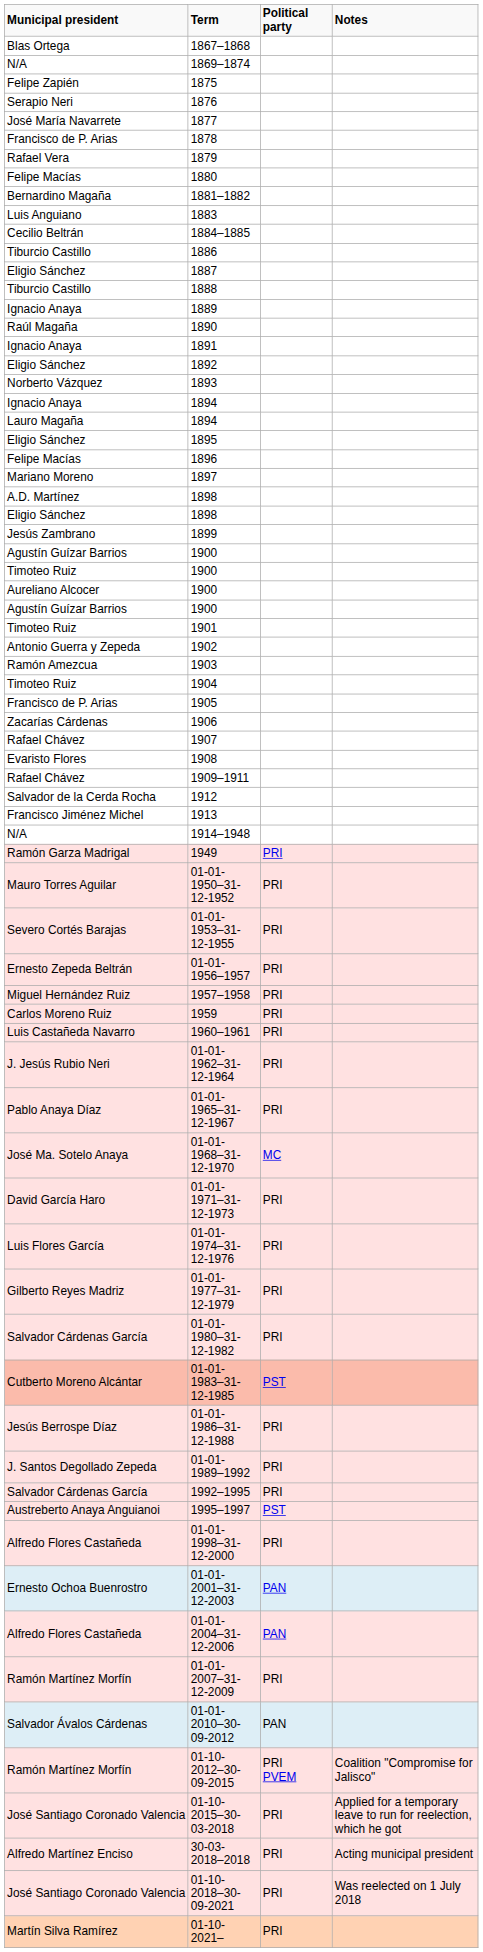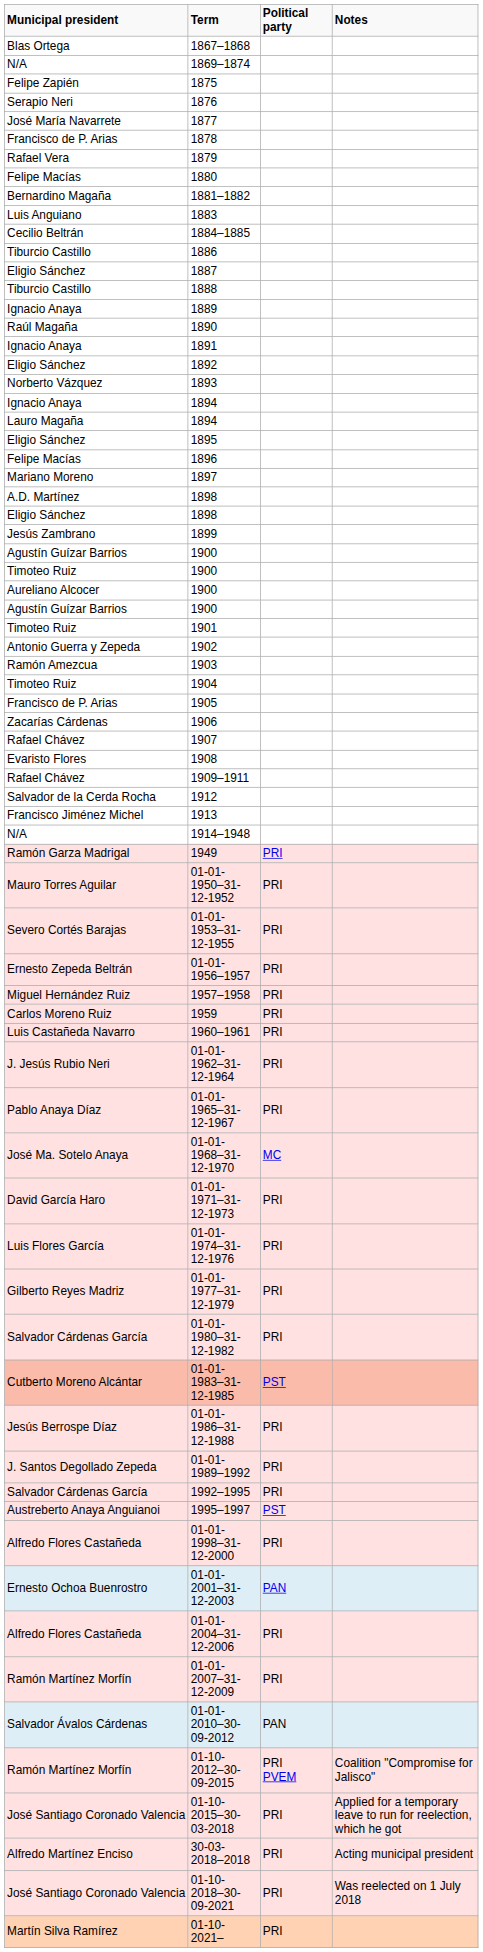(275, 1634) PAN -> (273, 1634) PRI
